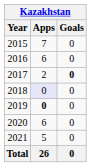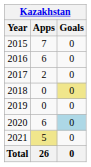(72, 75) bold -> (72, 75) normal
(44, 91) lavender background -> (44, 91) no background
(72, 91) no background -> (72, 91) khaki background
(44, 106) bold -> (44, 106) normal
(72, 122) no background -> (72, 122) lightblue background
(44, 138) no background -> (44, 138) khaki background
